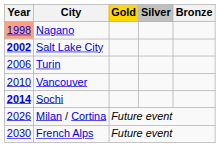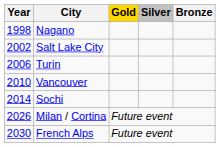(19, 30) lightsalmon background -> (19, 30) no background
(19, 47) bold -> (19, 47) normal
(19, 99) bold -> (19, 99) normal
